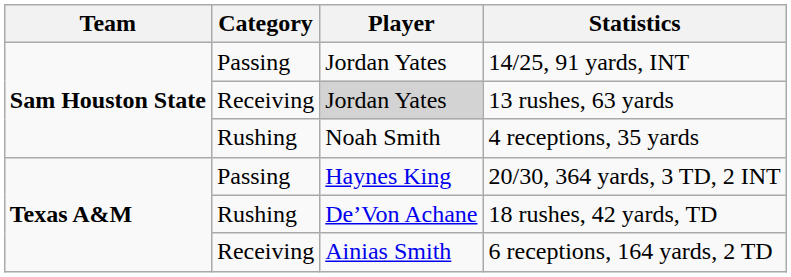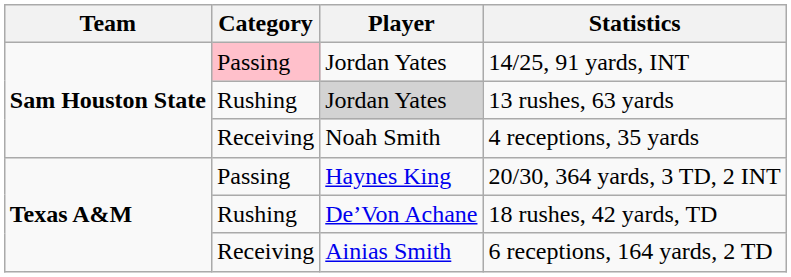(254, 61) no background -> (254, 61) pink background
(266, 99) Receiving -> (257, 99) Rushing
(257, 137) Rushing -> (266, 137) Receiving
